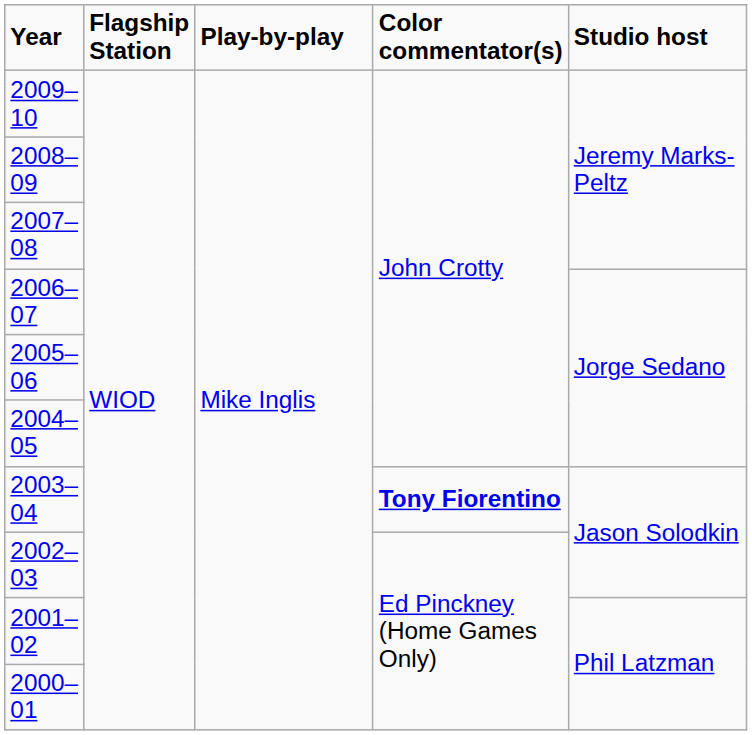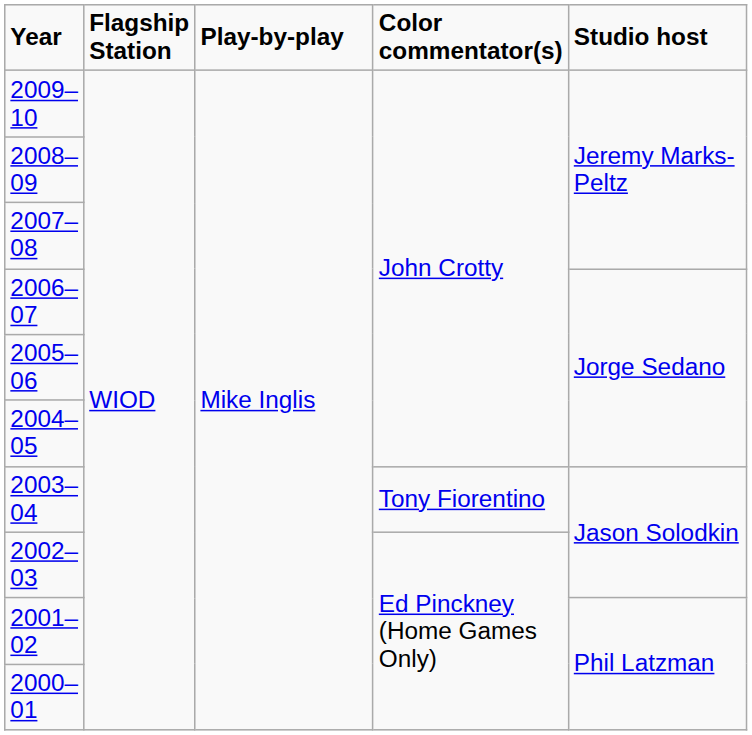(470, 498) bold -> (462, 498) normal
